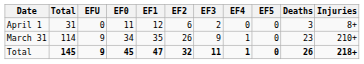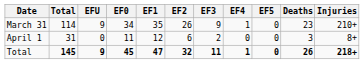rows swapped: (27, 38) <-> (24, 25)
